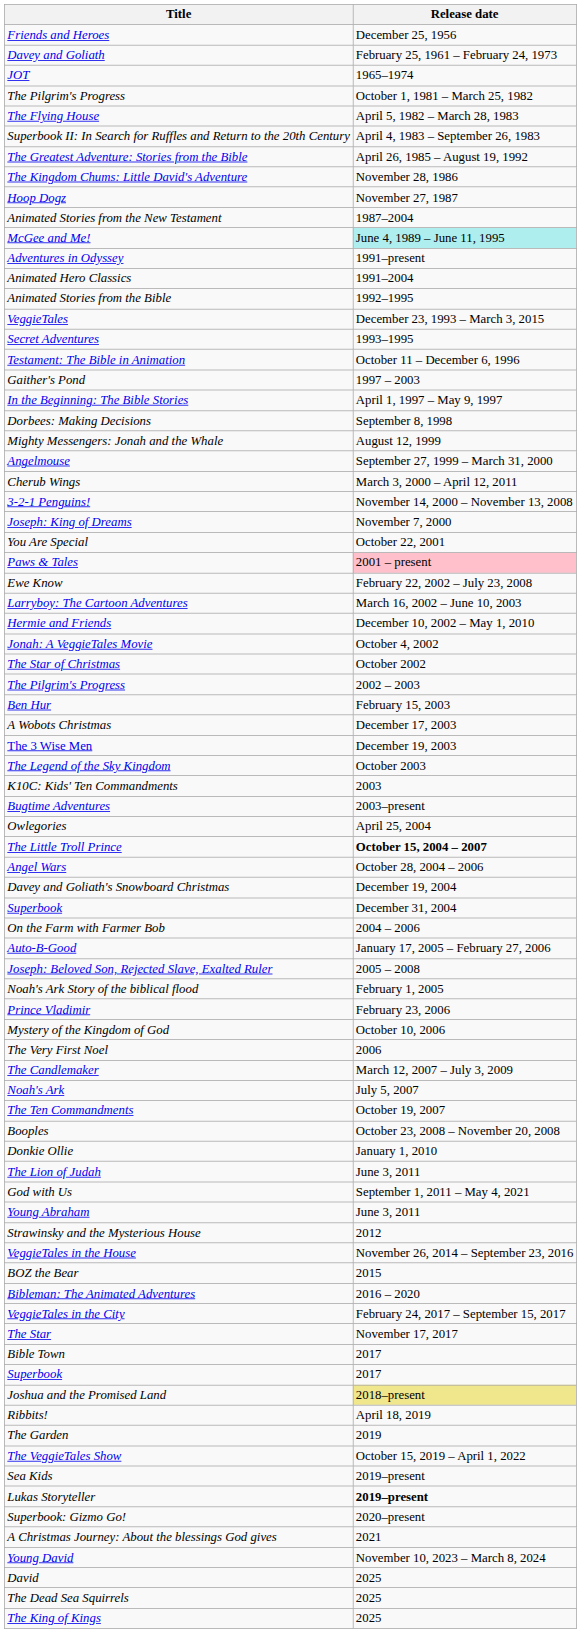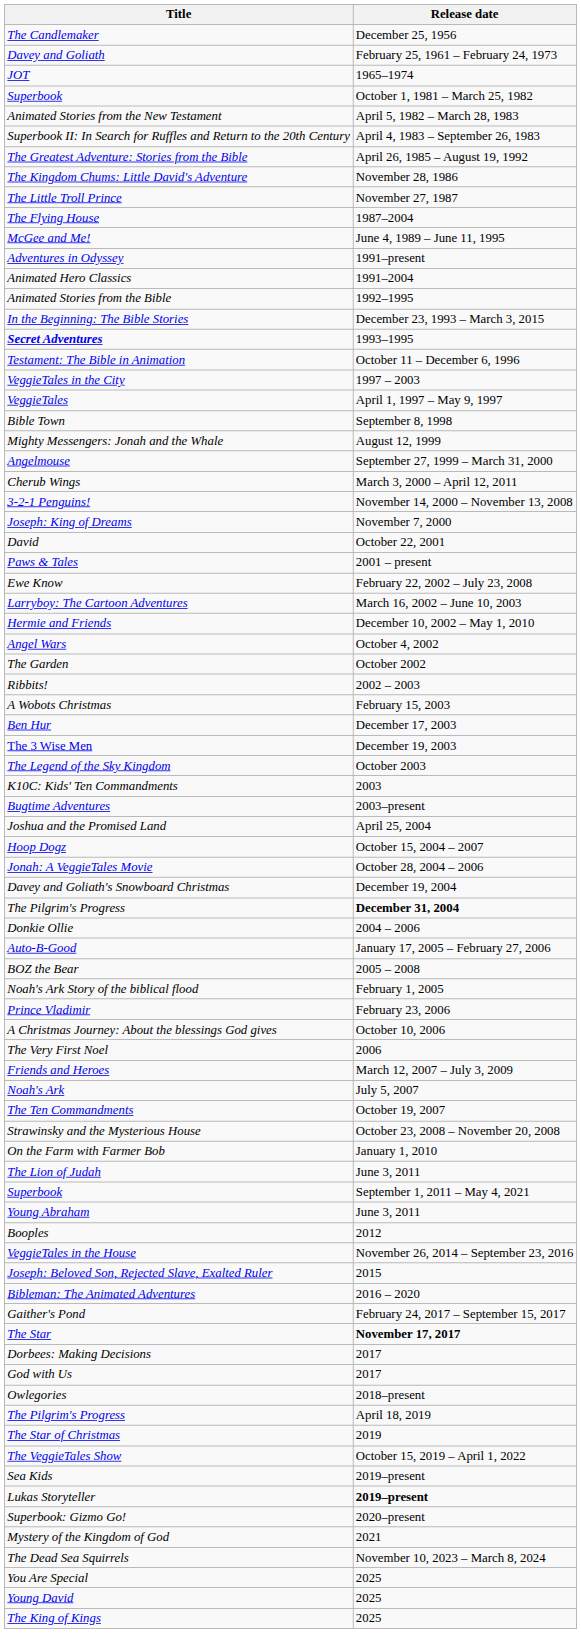(58, 34) Friends and Heroes -> (53, 34) The Candlemaker
(66, 95) The Pilgrim's Progress -> (35, 95) Superbook
(53, 116) The Flying House -> (114, 116) Animated Stories from the New Testament
(37, 197) Hoop Dogz -> (65, 197) The Little Troll Prince
(114, 217) Animated Stories from the New Testament -> (53, 217) The Flying House
(430, 237) paleturquoise background -> (430, 237) no background
(38, 319) VeggieTales -> (98, 319) In the Beginning: The Bible Stories
(53, 339) normal -> (55, 339) bold
(46, 380) Gaither's Pond -> (66, 380) VeggieTales in the City
(98, 400) In the Beginning: The Bible Stories -> (38, 400) VeggieTales
(79, 420) Dorbees: Making Decisions -> (36, 420) Bible Town
(48, 542) You Are Special -> (23, 542) David
(394, 562) pink background -> (394, 562) no background
(80, 643) Jonah: A VeggieTales Movie -> (37, 643) Angel Wars
(64, 664) The Star of Christmas -> (38, 664) The Garden
(66, 684) The Pilgrim's Progress -> (28, 684) Ribbits!
(29, 704) Ben Hur -> (59, 704) A Wobots Christmas
(59, 725) A Wobots Christmas -> (29, 725) Ben Hur
(37, 826) Owlegories -> (87, 826) Joshua and the Promised Land
(65, 846) The Little Troll Prince -> (37, 846) Hoop Dogz
(421, 846) bold -> (420, 846) normal
(37, 867) Angel Wars -> (80, 867) Jonah: A VeggieTales Movie
(35, 907) Superbook -> (66, 907) The Pilgrim's Progress
(406, 907) normal -> (407, 907) bold
(86, 928) On the Farm with Farmer Bob -> (40, 928) Donkie Ollie
(140, 968) Joseph: Beloved Son, Rejected Slave, Exalted Ruler -> (43, 968) BOZ the Bear
(88, 1029) Mystery of the Kingdom of God -> (142, 1029) A Christmas Journey: About the blessings God gives
(53, 1070) The Candlemaker -> (58, 1070) Friends and Heroes
(28, 1131) Booples -> (104, 1131) Strawinsky and the Mysterious House
(40, 1151) Donkie Ollie -> (86, 1151) On the Farm with Farmer Bob
(40, 1192) God with Us -> (35, 1192) Superbook
(104, 1232) Strawinsky and the Mysterious House -> (28, 1232) Booples
(43, 1273) BOZ the Bear -> (140, 1273) Joseph: Beloved Son, Rejected Slave, Exalted Ruler
(66, 1313) VeggieTales in the City -> (46, 1313) Gaither's Pond
(407, 1334) normal -> (408, 1334) bold
(36, 1354) Bible Town -> (79, 1354) Dorbees: Making Decisions
(35, 1374) Superbook -> (40, 1374) God with Us
(87, 1395) Joshua and the Promised Land -> (37, 1395) Owlegories
(390, 1395) khaki background -> (390, 1395) no background
(28, 1415) Ribbits! -> (66, 1415) The Pilgrim's Progress
(38, 1435) The Garden -> (64, 1435) The Star of Christmas
(142, 1537) A Christmas Journey: About the blessings God gives -> (88, 1537) Mystery of the Kingdom of God
(40, 1557) Young David -> (68, 1557) The Dead Sea Squirrels
(23, 1577) David -> (48, 1577) You Are Special
(68, 1598) The Dead Sea Squirrels -> (40, 1598) Young David
